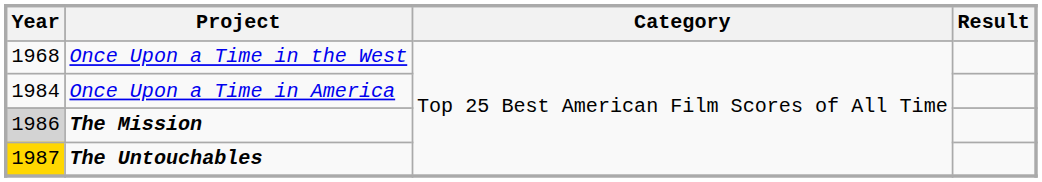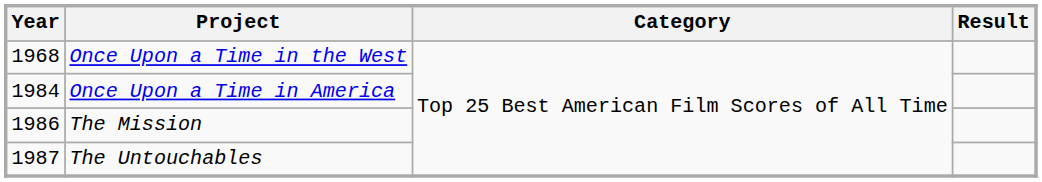(36, 125) lightgrey background -> (36, 125) no background
(136, 125) bold -> (136, 125) normal
(36, 158) gold background -> (36, 158) no background
(166, 158) bold -> (166, 158) normal
